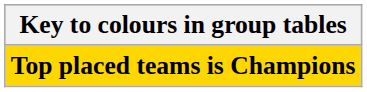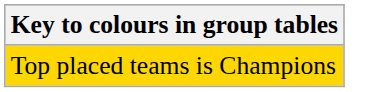(183, 65) bold -> (173, 65) normal
